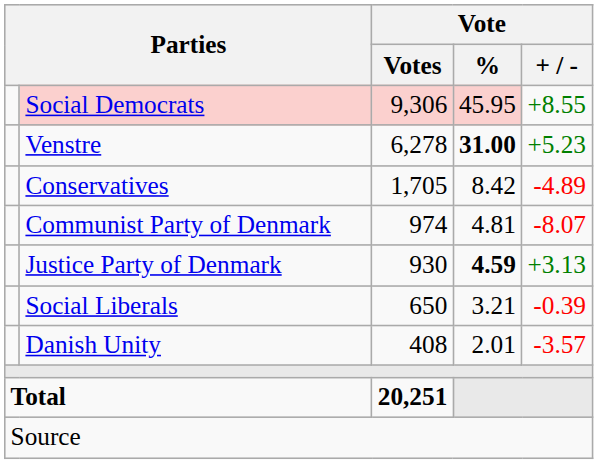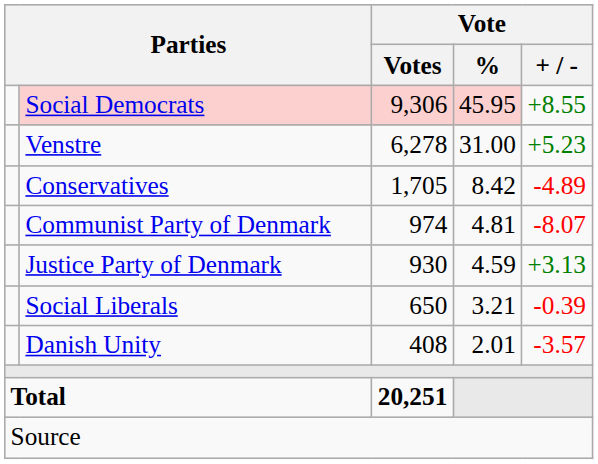(487, 144) bold -> (487, 144) normal
(494, 265) bold -> (494, 265) normal
